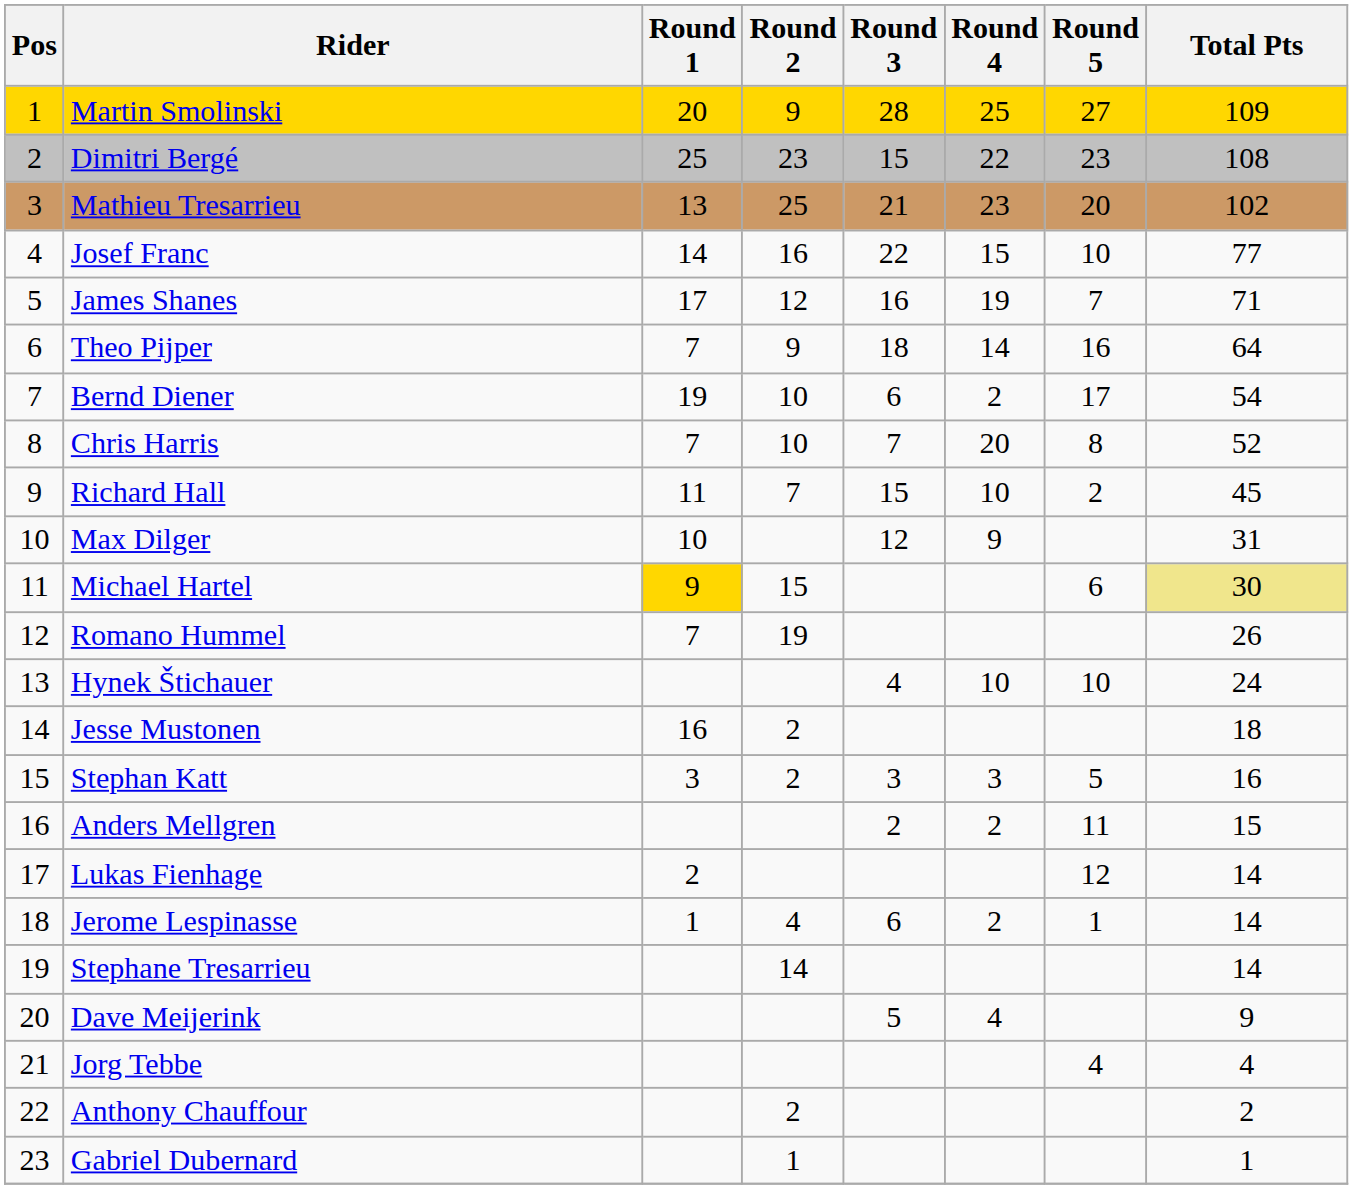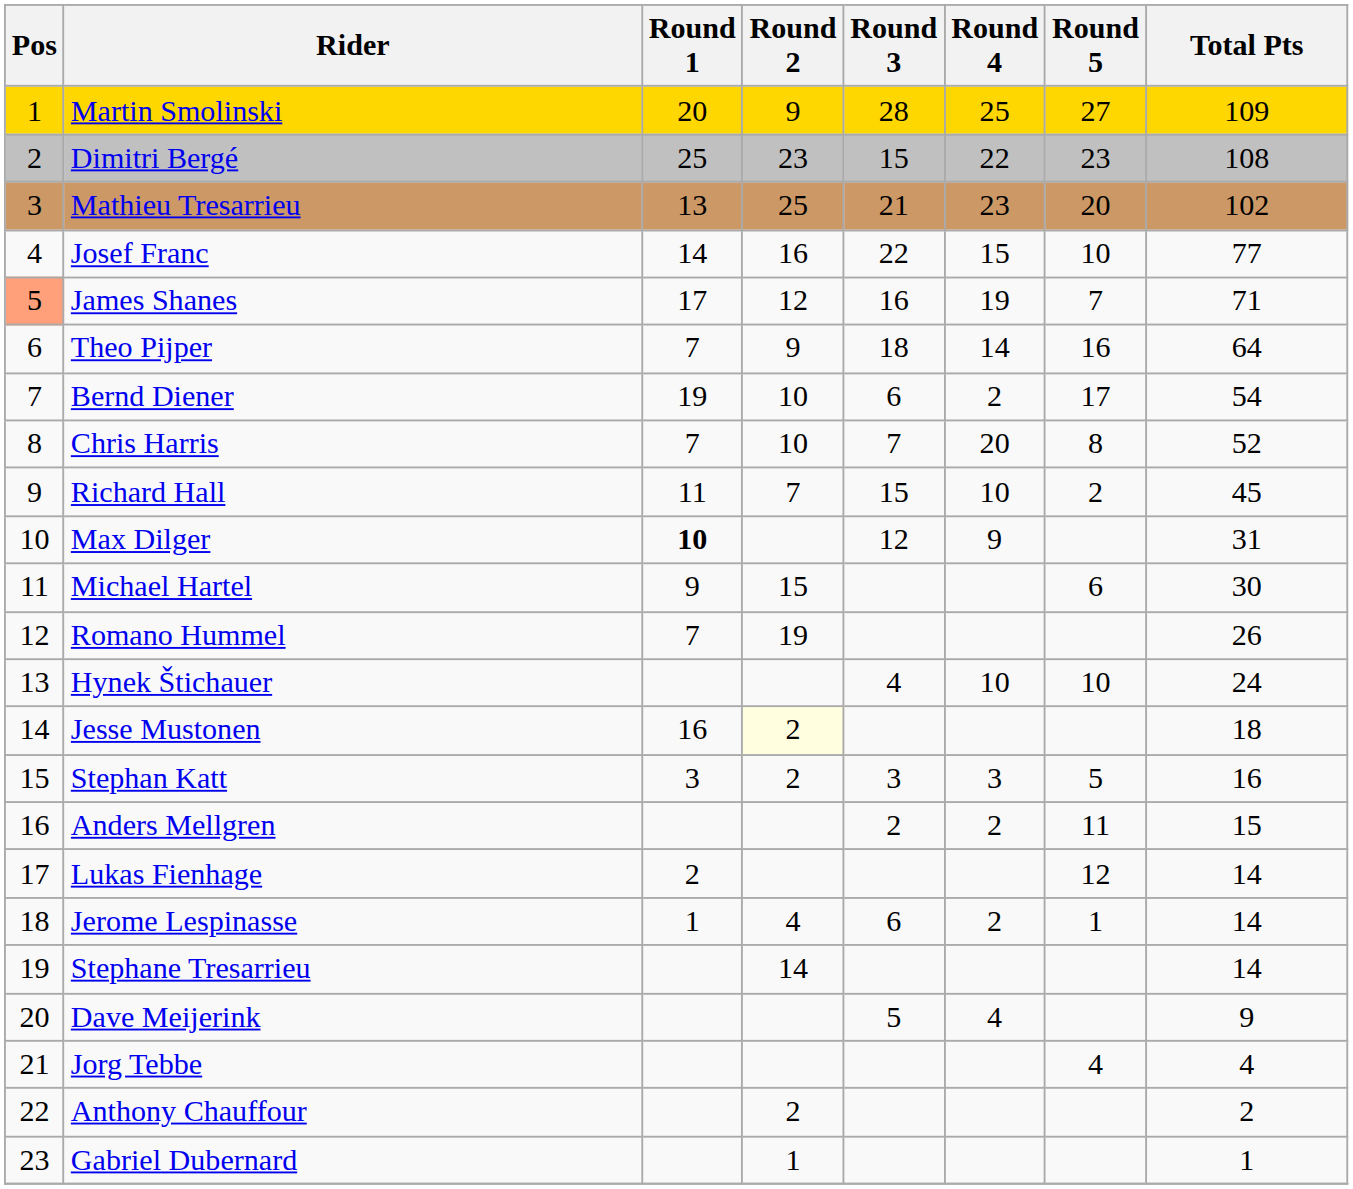(34, 300) no background -> (34, 300) lightsalmon background
(692, 539) normal -> (692, 539) bold
(692, 586) gold background -> (692, 586) no background
(1247, 586) khaki background -> (1247, 586) no background
(793, 730) no background -> (793, 730) lightyellow background
